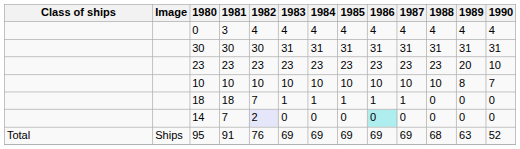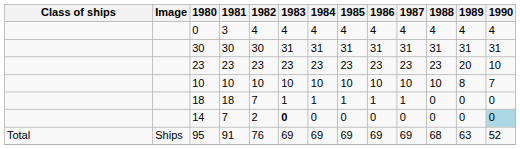(255, 118) lavender background -> (255, 118) no background
(284, 118) normal -> (284, 118) bold
(373, 118) paleturquoise background -> (373, 118) no background
(492, 118) no background -> (492, 118) lightblue background
